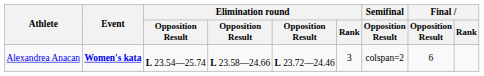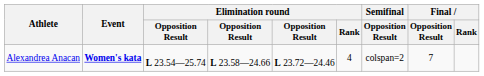(349, 58) 3 -> (349, 58) 4
(431, 58) 6 -> (431, 58) 7
